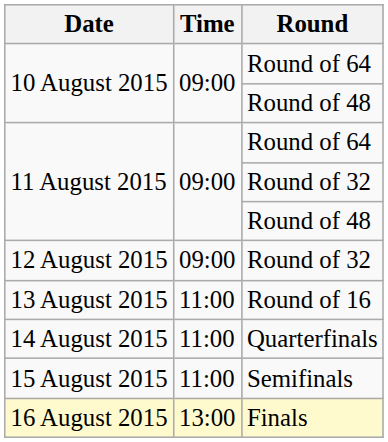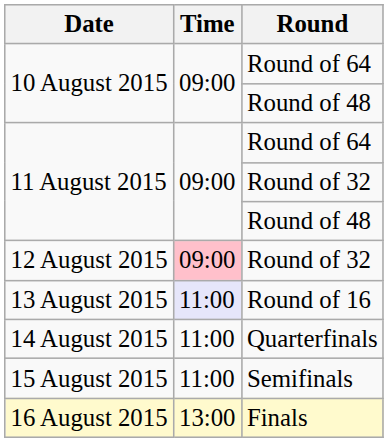(207, 260) no background -> (207, 260) pink background
(207, 299) no background -> (207, 299) lavender background
